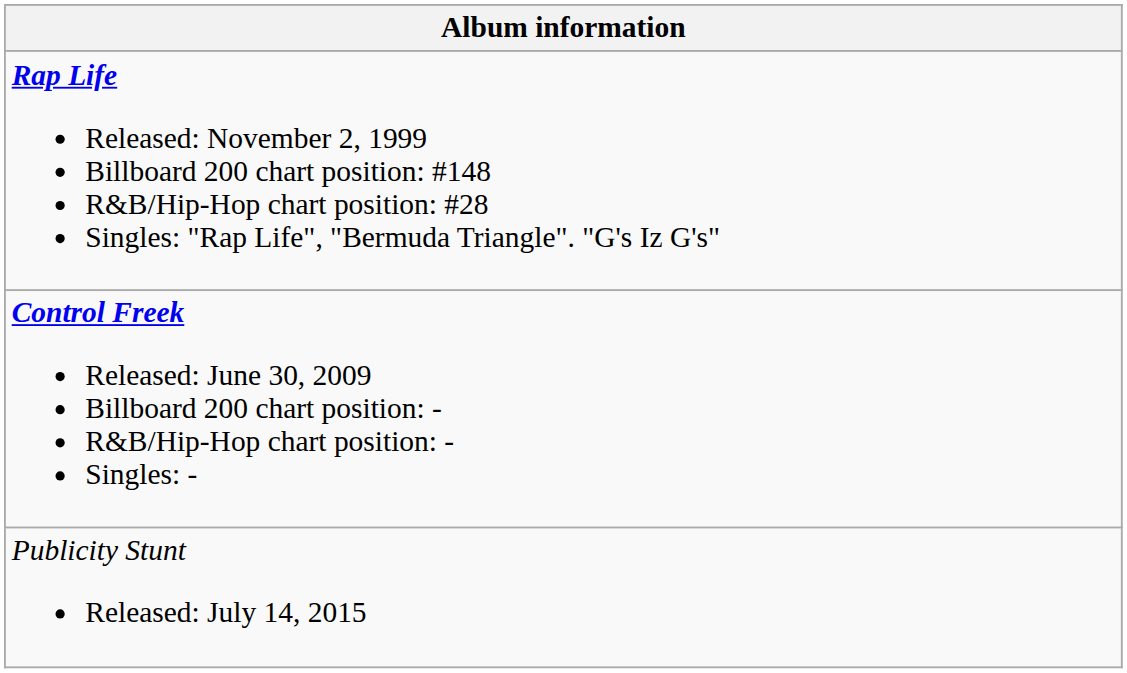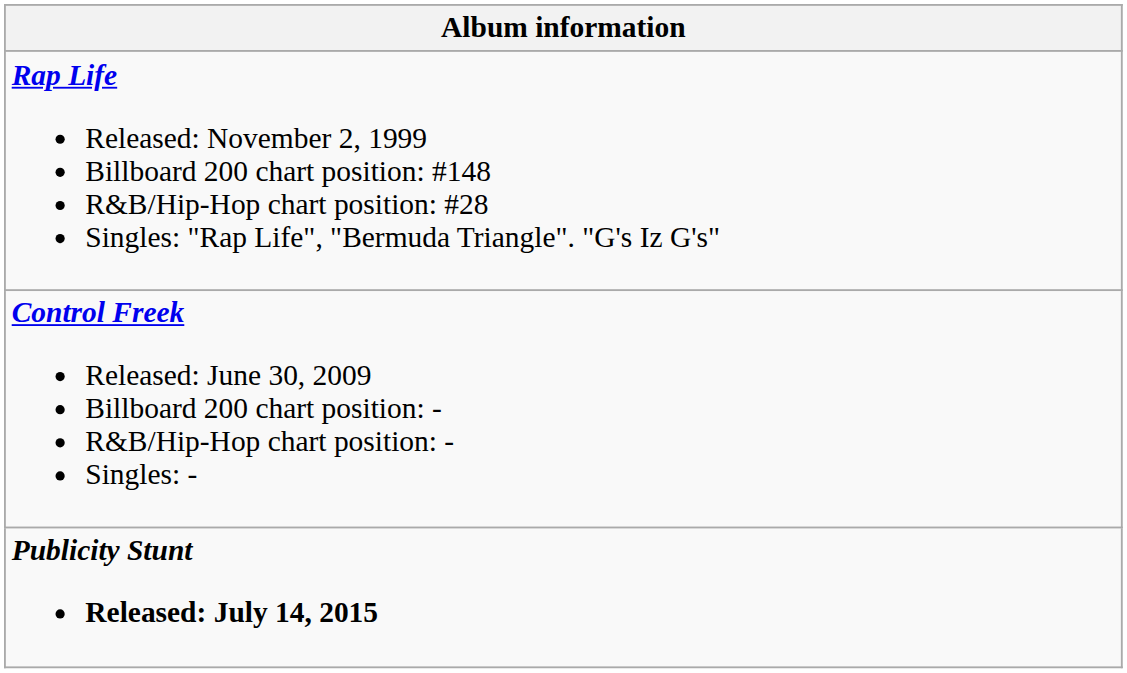(563, 582) normal -> (563, 582) bold
